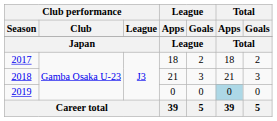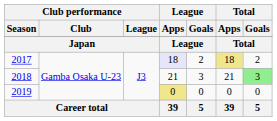(173, 60) no background -> (173, 60) lavender background
(229, 60) no background -> (229, 60) khaki background
(257, 76) no background -> (257, 76) lightgreen background
(173, 92) no background -> (173, 92) khaki background
(229, 92) lightblue background -> (229, 92) no background
